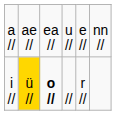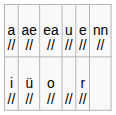(29, 91) gold background -> (29, 91) no background
(51, 91) bold -> (51, 91) normal
